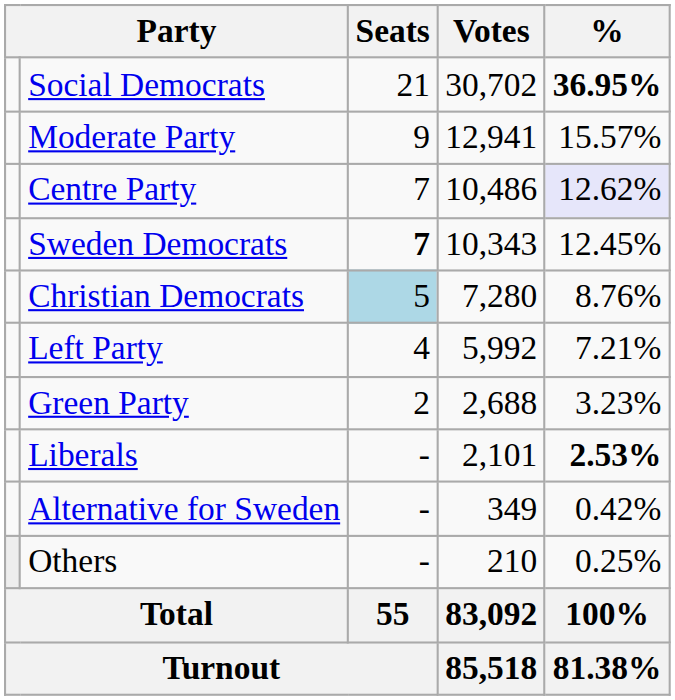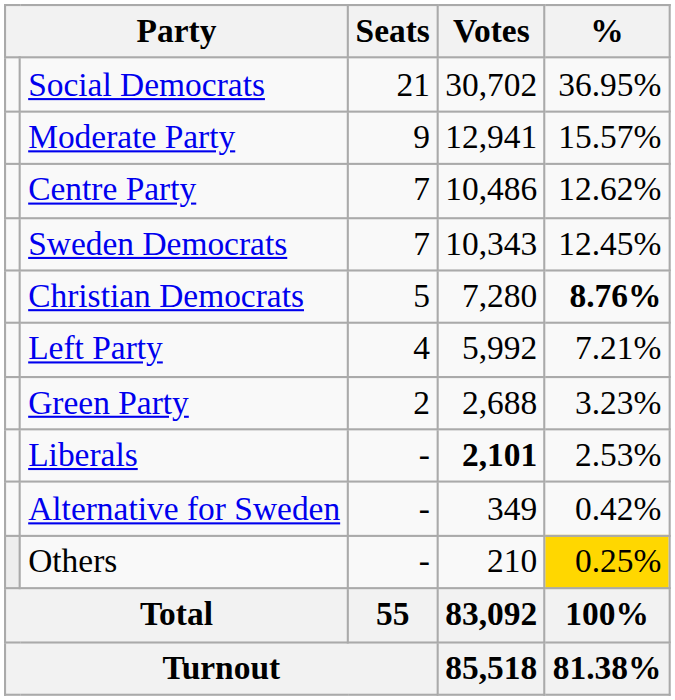(607, 84) bold -> (610, 84) normal
(610, 190) lavender background -> (610, 190) no background
(422, 243) bold -> (422, 243) normal
(422, 296) lightblue background -> (422, 296) no background
(618, 296) normal -> (615, 296) bold
(500, 455) normal -> (500, 455) bold
(615, 455) bold -> (618, 455) normal
(618, 561) no background -> (618, 561) gold background
